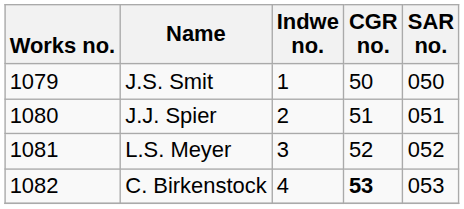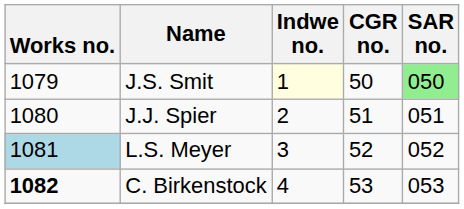(283, 81) no background -> (283, 81) lightyellow background
(426, 81) no background -> (426, 81) lightgreen background
(34, 150) no background -> (34, 150) lightblue background
(34, 185) normal -> (34, 185) bold
(361, 185) bold -> (361, 185) normal
